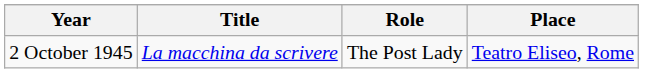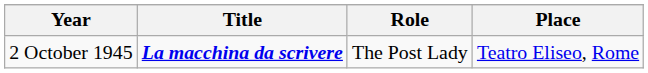(240, 51) normal -> (242, 51) bold
